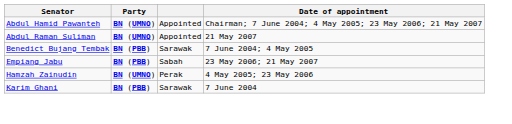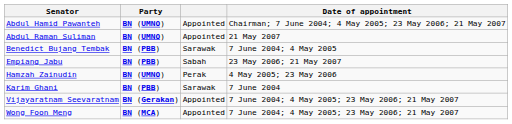+ row: (63, 100)
+ row: (39, 112)
